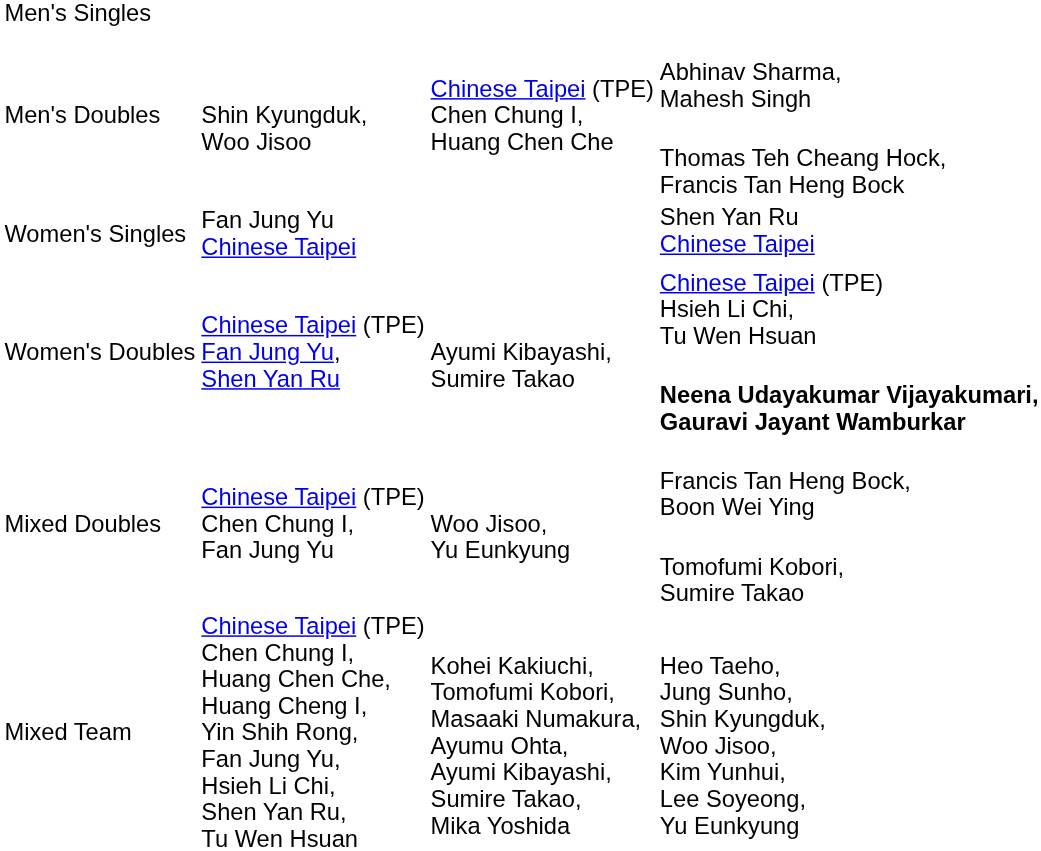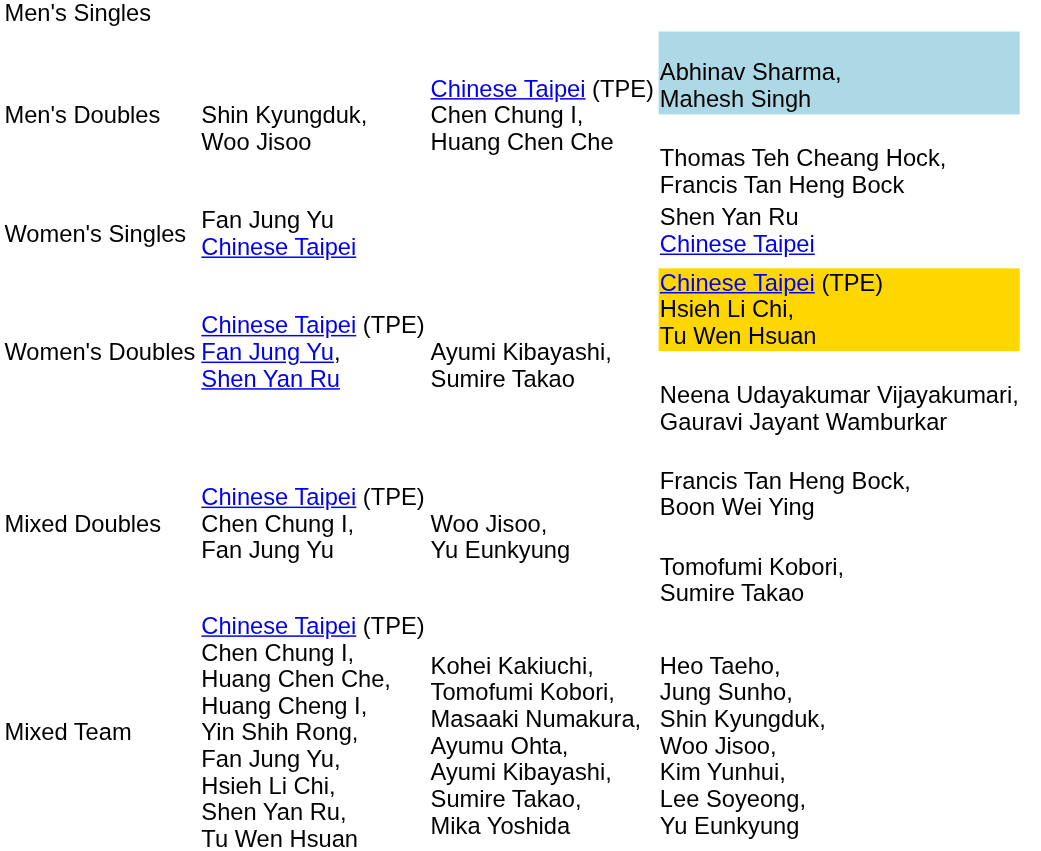(751, 86) no background -> (751, 86) lightblue background
(772, 309) no background -> (772, 309) gold background
(849, 408) bold -> (839, 408) normal
